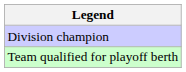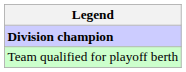(58, 36) normal -> (60, 36) bold
